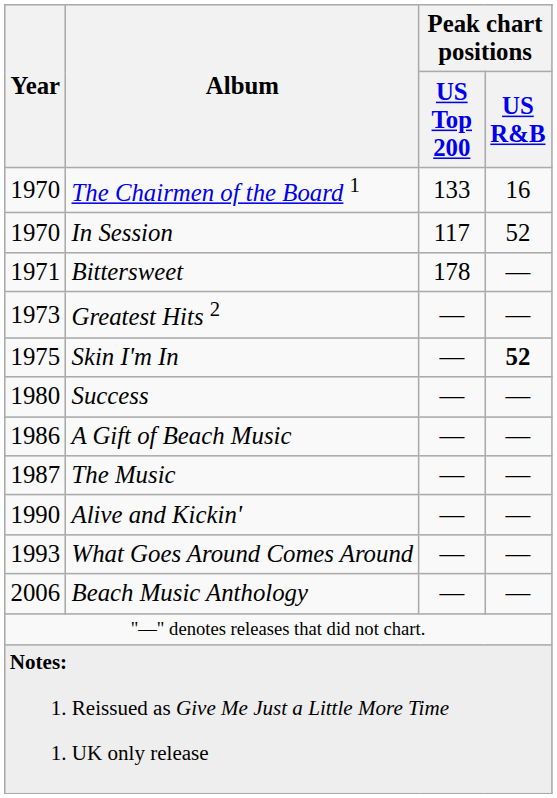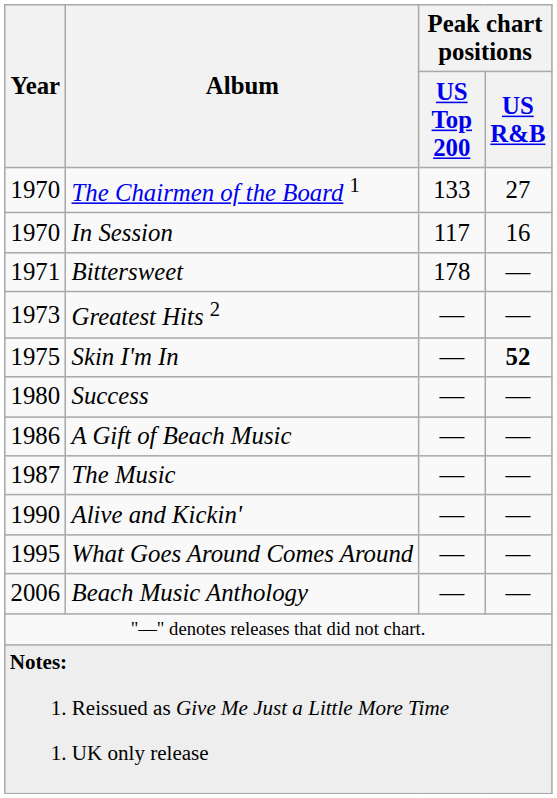(518, 189) 16 -> (518, 189) 27
(518, 232) 52 -> (518, 232) 16
(35, 553) 1993 -> (35, 553) 1995
